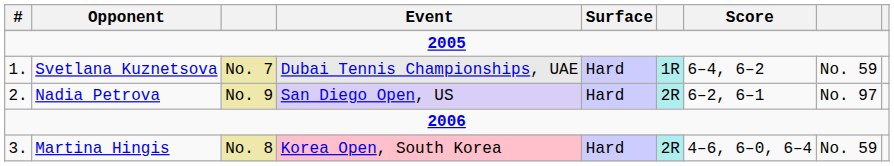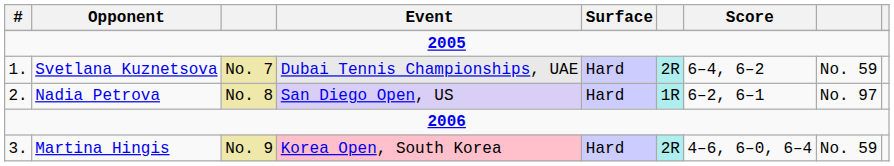(670, 70) 1R -> (670, 70) 2R
(249, 96) No. 9 -> (249, 96) No. 8
(670, 96) 2R -> (670, 96) 1R
(249, 148) No. 8 -> (249, 148) No. 9
